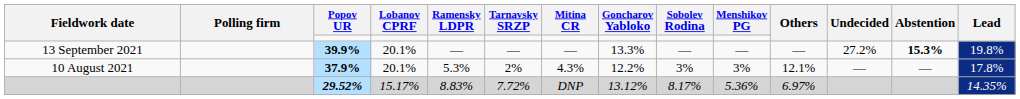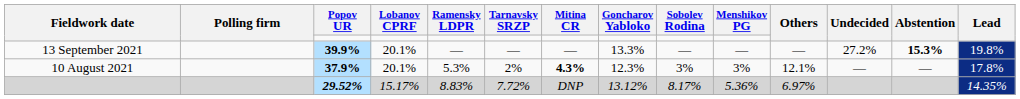(570, 68) normal -> (570, 68) bold
(628, 68) 12.2% -> (628, 68) 12.3%
